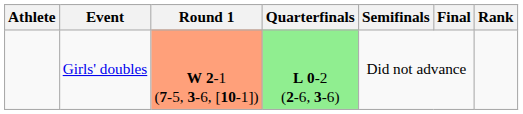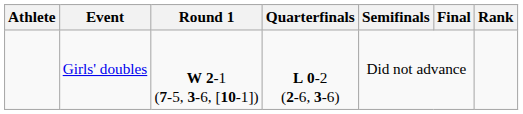(207, 87) lightsalmon background -> (207, 87) no background
(310, 87) lightgreen background -> (310, 87) no background
